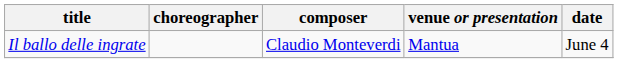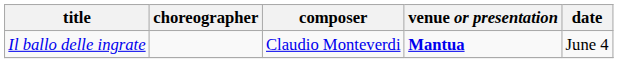(434, 44) normal -> (436, 44) bold
